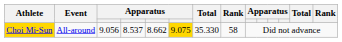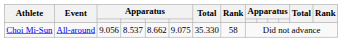(29, 30) gold background -> (29, 30) no background
(181, 30) gold background -> (181, 30) no background
